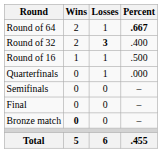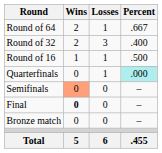(139, 27) bold -> (139, 27) normal
(105, 43) bold -> (105, 43) normal
(139, 74) no background -> (139, 74) paleturquoise background
(76, 89) no background -> (76, 89) lightsalmon background
(76, 105) normal -> (76, 105) bold
(76, 120) bold -> (76, 120) normal
